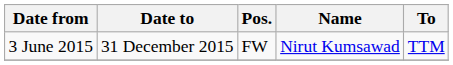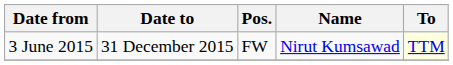(426, 45) no background -> (426, 45) lightyellow background
